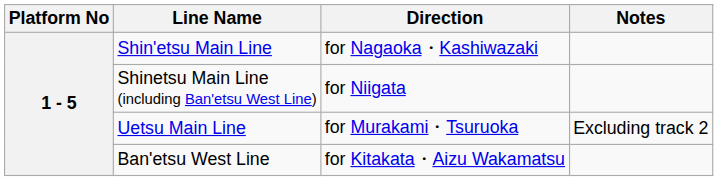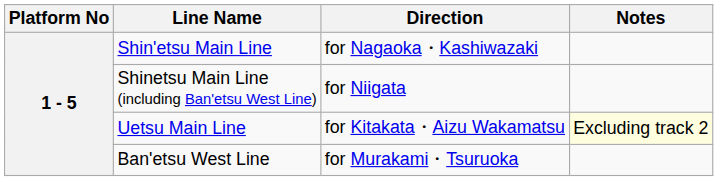(422, 127) for Murakami・Tsuruoka -> (445, 127) for Kitakata・Aizu Wakamatsu
(641, 128) no background -> (641, 128) lightyellow background
(445, 158) for Kitakata・Aizu Wakamatsu -> (422, 158) for Murakami・Tsuruoka
